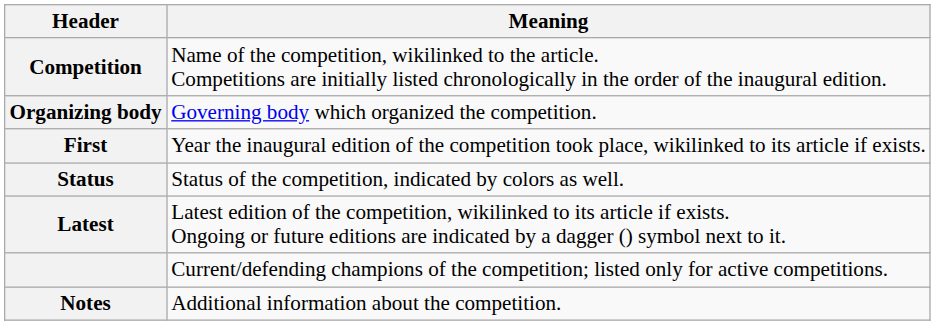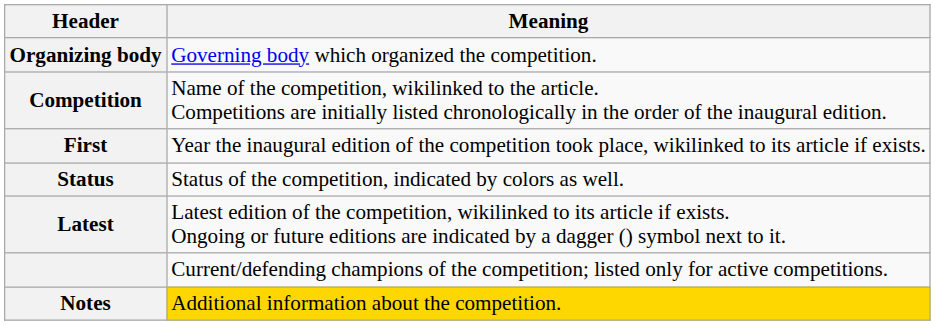rows swapped: (86, 66) <-> (86, 111)
(366, 303) no background -> (366, 303) gold background
